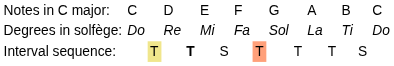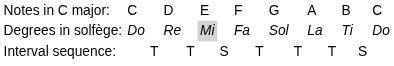(207, 31) no background -> (207, 31) lightgrey background
(154, 51) khaki background -> (154, 51) no background
(191, 51) bold -> (191, 51) normal
(259, 51) lightsalmon background -> (259, 51) no background
